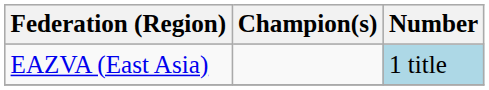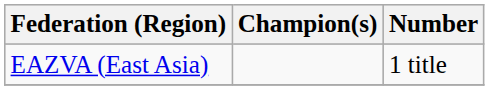(418, 64) lightblue background -> (418, 64) no background
